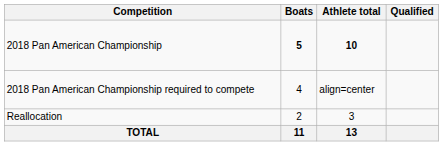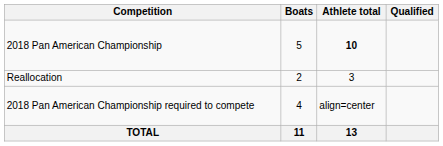(299, 45) bold -> (299, 45) normal
rows swapped: (130, 89) <-> (34, 117)
